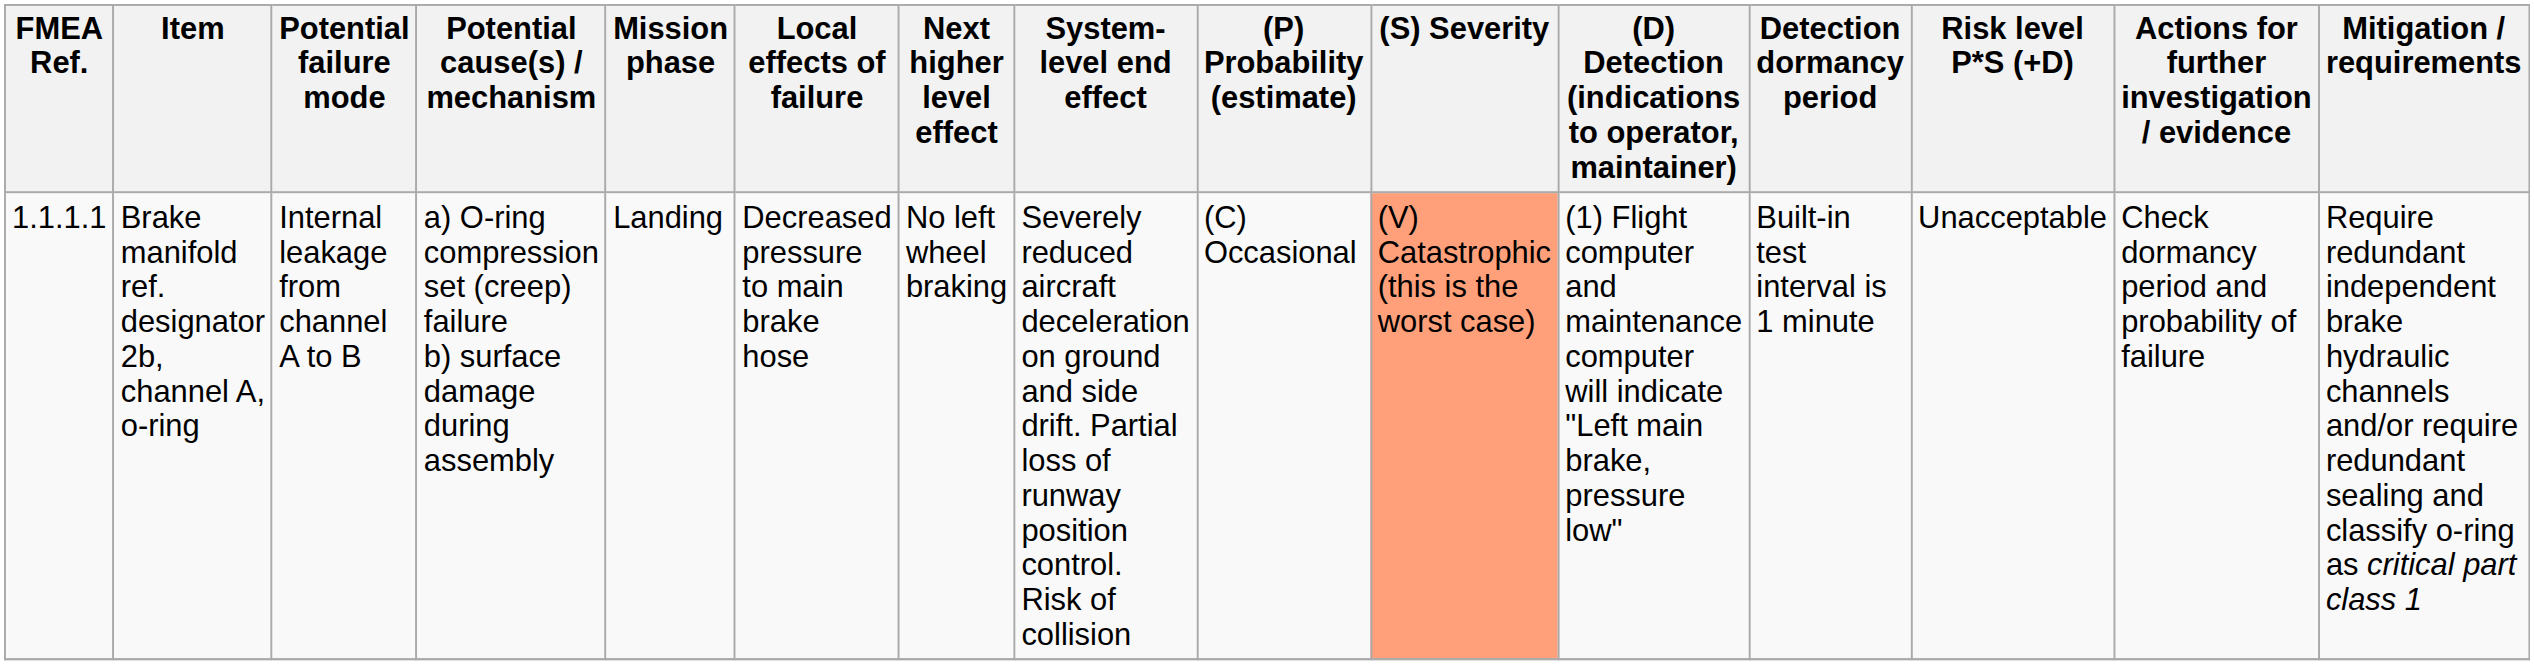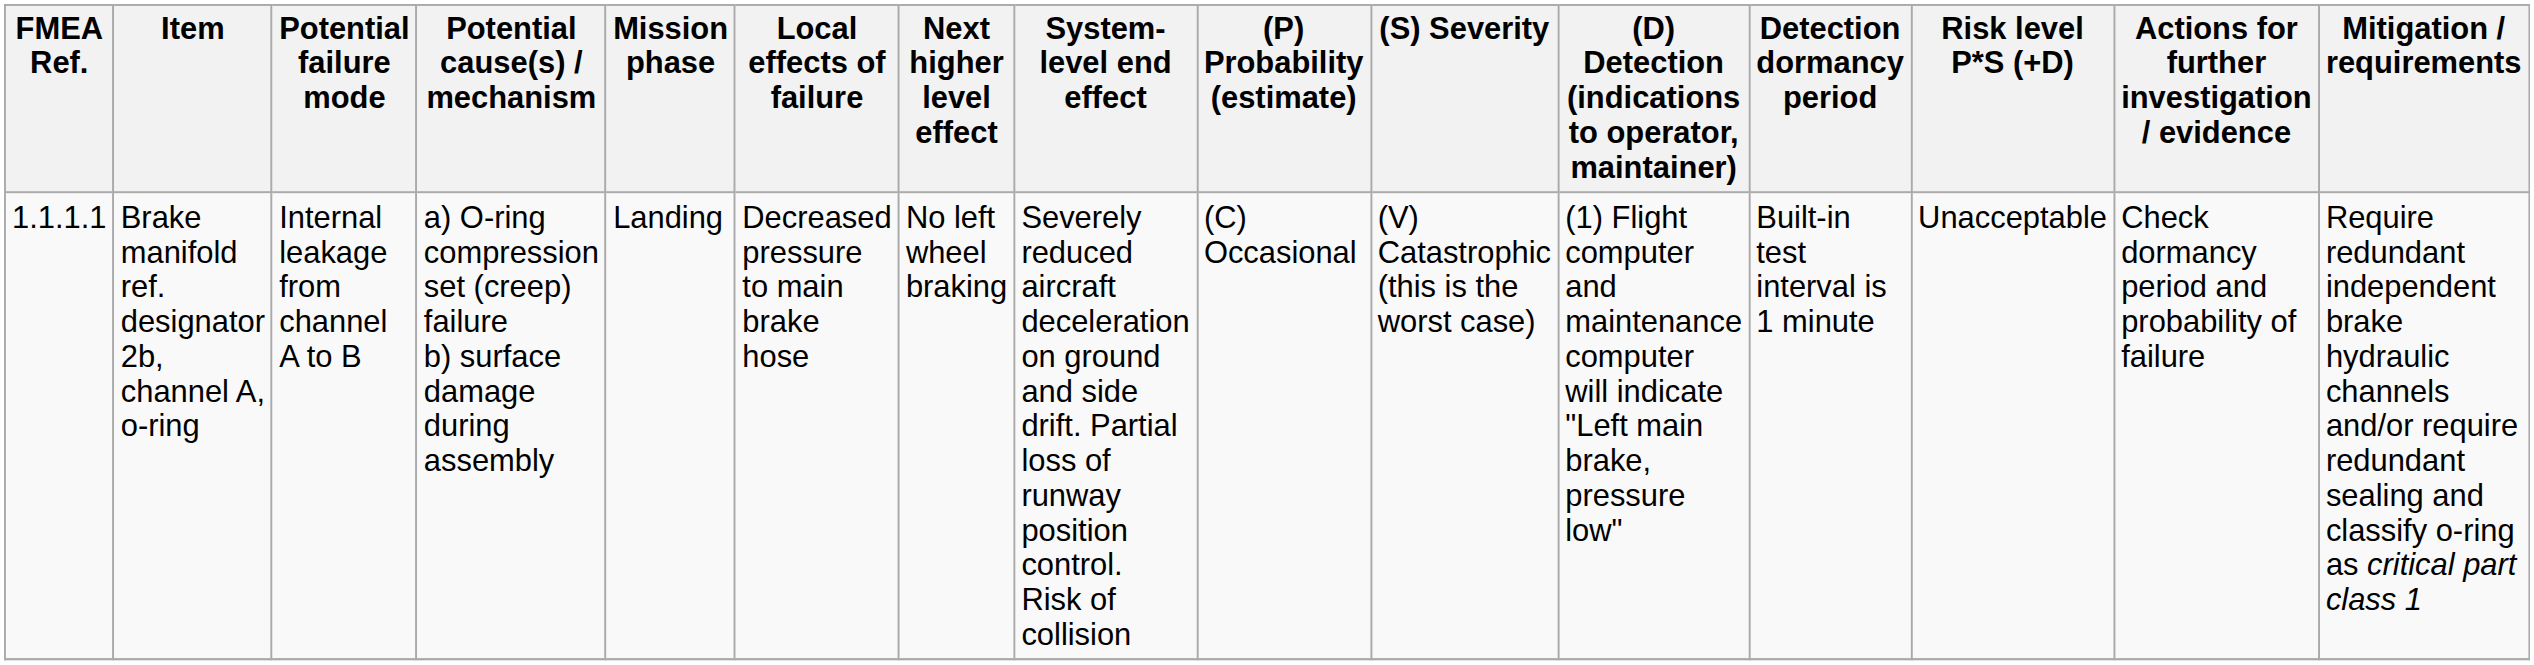(1464, 269) lightsalmon background -> (1464, 269) no background
